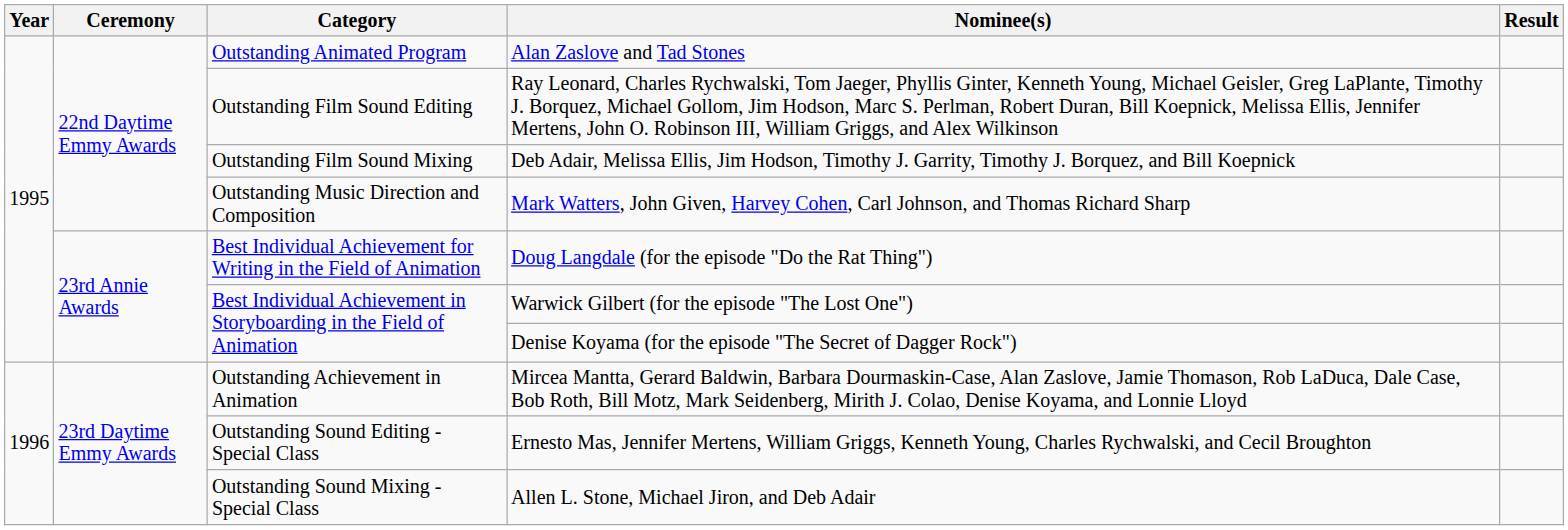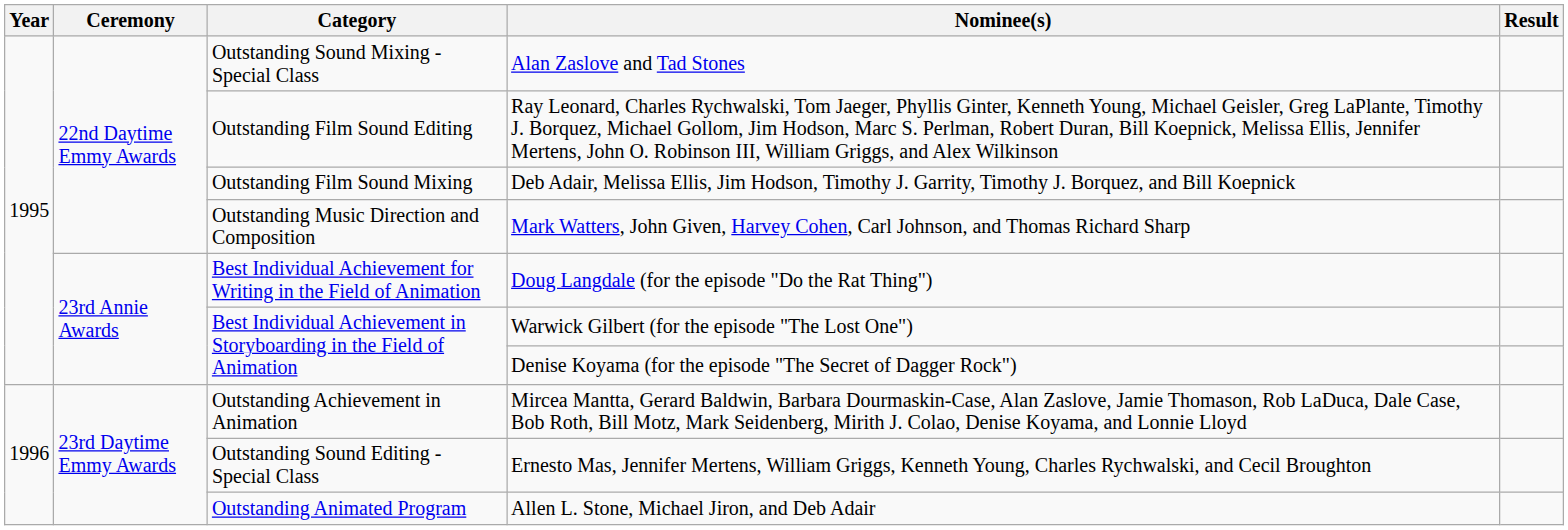(339, 52) Outstanding Animated Program -> (327, 63) Outstanding Sound Mixing - Special Class
(327, 497) Outstanding Sound Mixing - Special Class -> (339, 508) Outstanding Animated Program
